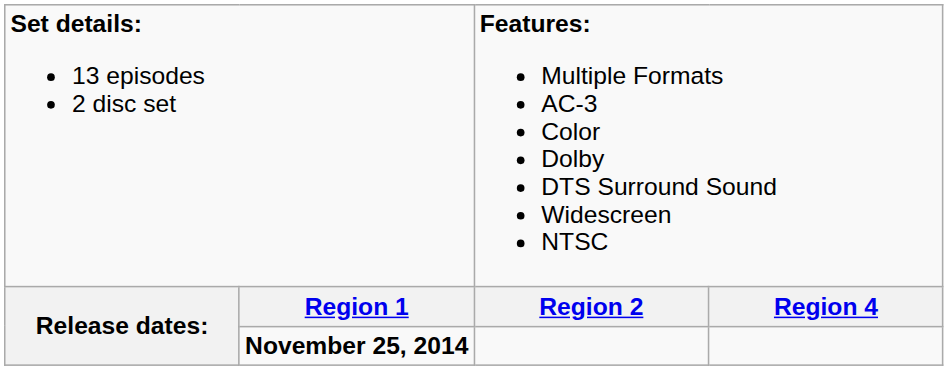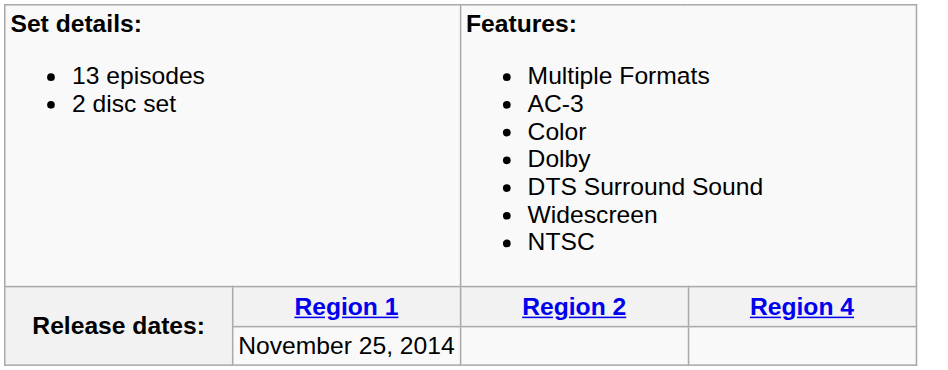(357, 345) bold -> (346, 345) normal
